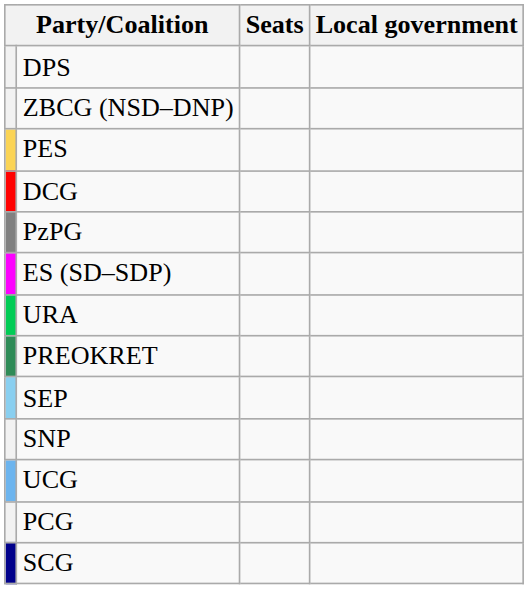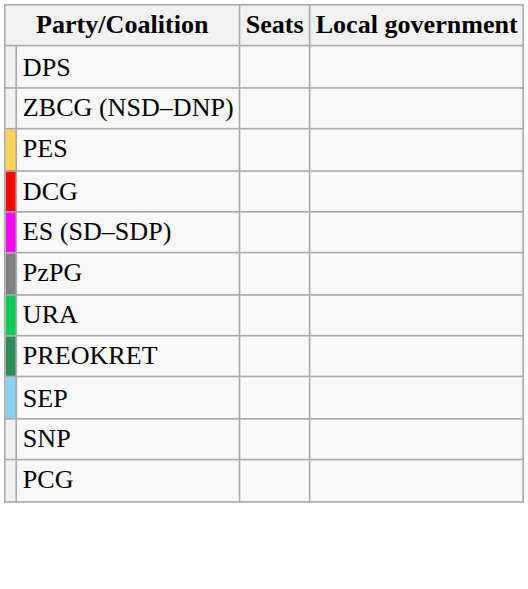rows swapped: (53, 231) <-> (97, 273)
- row: (50, 480)
- row: (48, 562)
